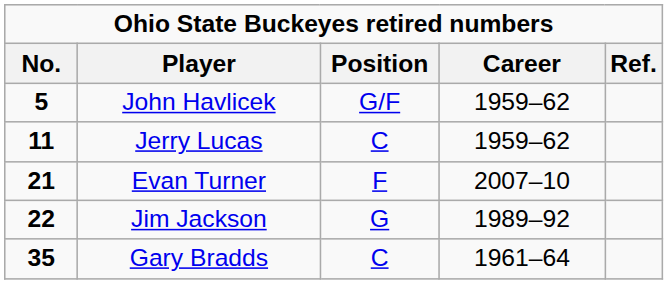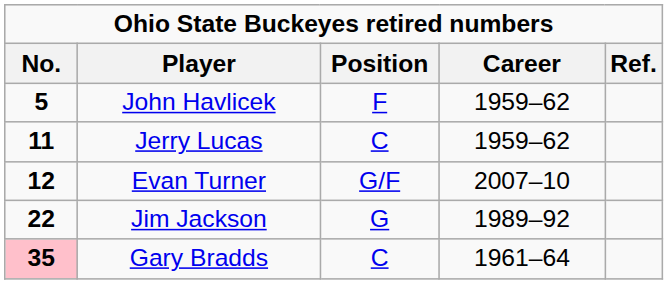(380, 102) G/F -> (380, 102) F
(41, 180) 21 -> (41, 180) 12
(380, 180) F -> (380, 180) G/F
(41, 258) no background -> (41, 258) pink background
